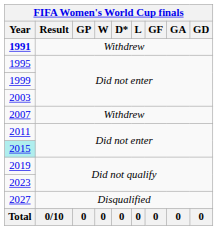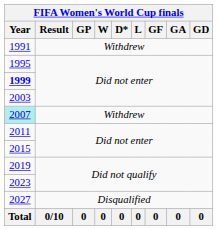(20, 47) bold -> (20, 47) normal
(20, 81) normal -> (20, 81) bold
(20, 115) no background -> (20, 115) paleturquoise background
(20, 149) paleturquoise background -> (20, 149) no background
